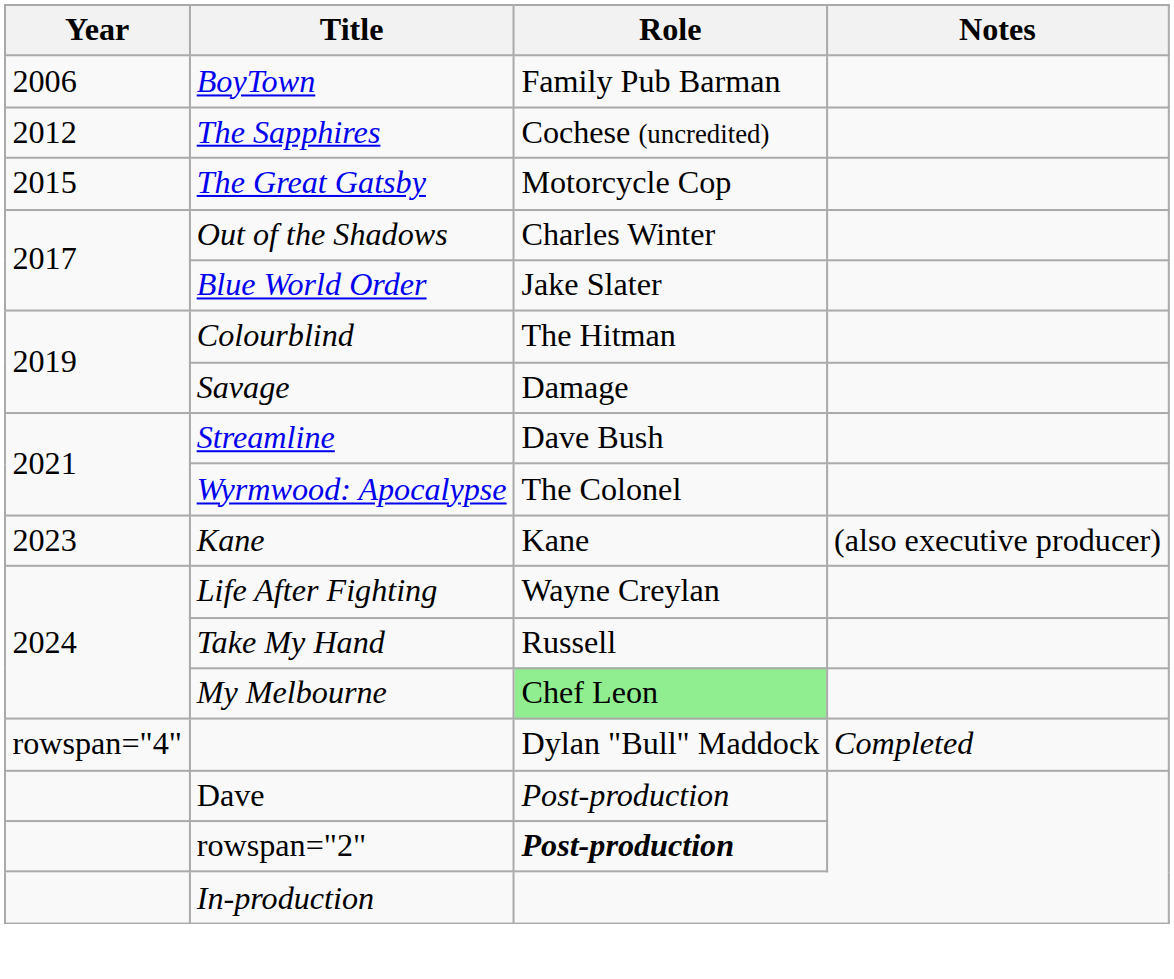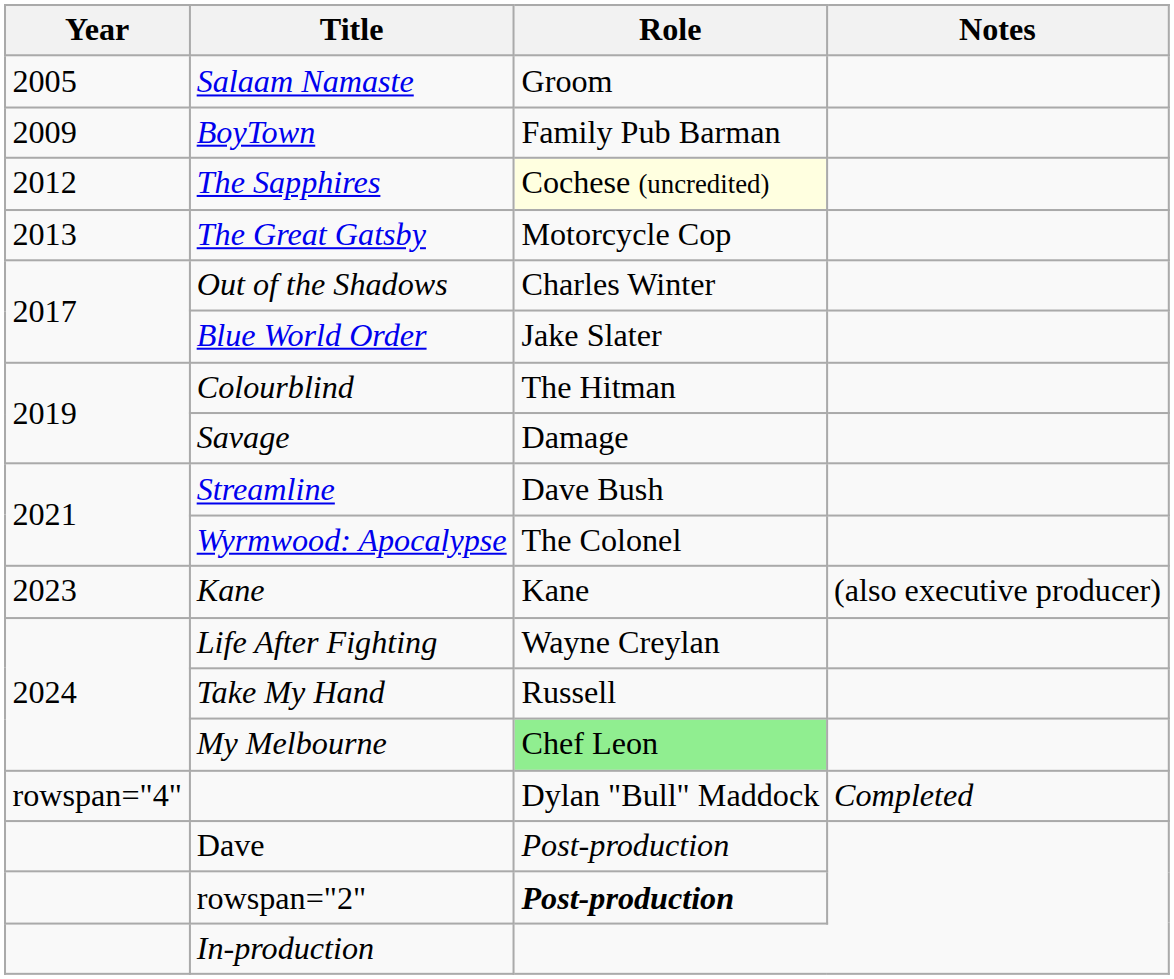+ row: (305, 81)
(45, 81) 2006 -> (45, 132) 2009
(645, 132) no background -> (645, 183) lightyellow background
(45, 183) 2015 -> (45, 234) 2013
